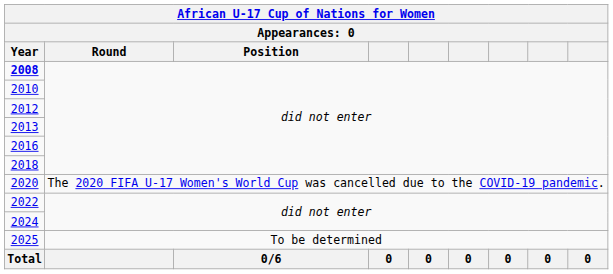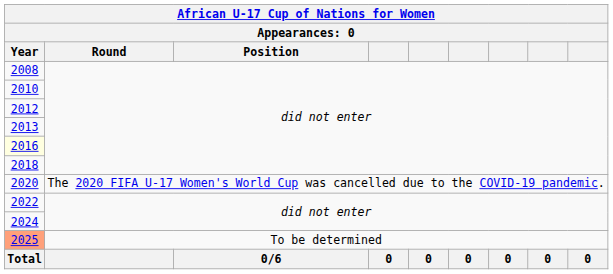(25, 70) bold -> (25, 70) normal
(25, 146) no background -> (25, 146) lightyellow background
(25, 240) no background -> (25, 240) lightsalmon background
